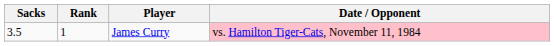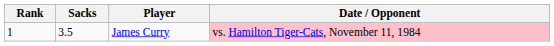columns swapped: (83, 13) <-> (31, 13)
